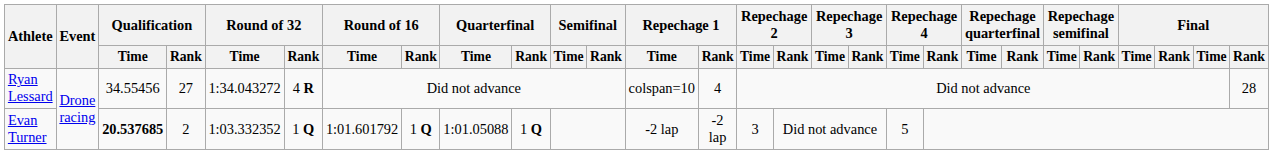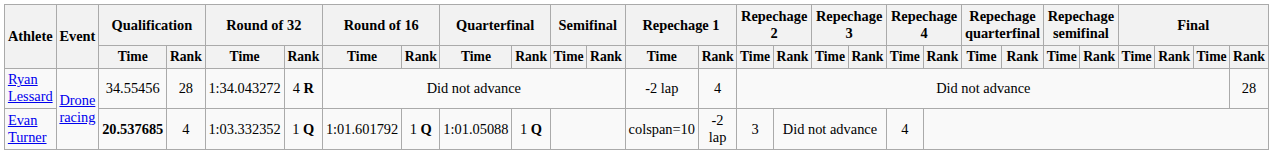(186, 88) 27 -> (186, 88) 28
(662, 88) colspan=10 -> (662, 88) -2 lap
(186, 129) 2 -> (186, 129) 4
(662, 129) -2 lap -> (662, 129) colspan=10
(905, 129) 5 -> (905, 129) 4
